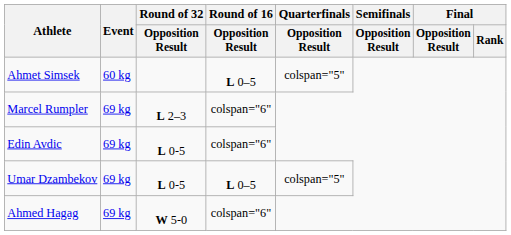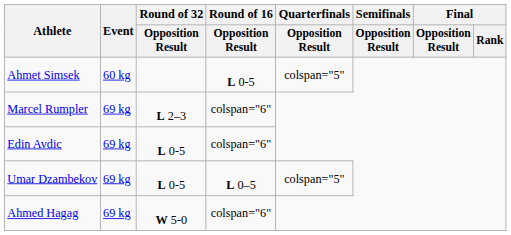(241, 82) L 0–5 -> (241, 82) L 0-5
